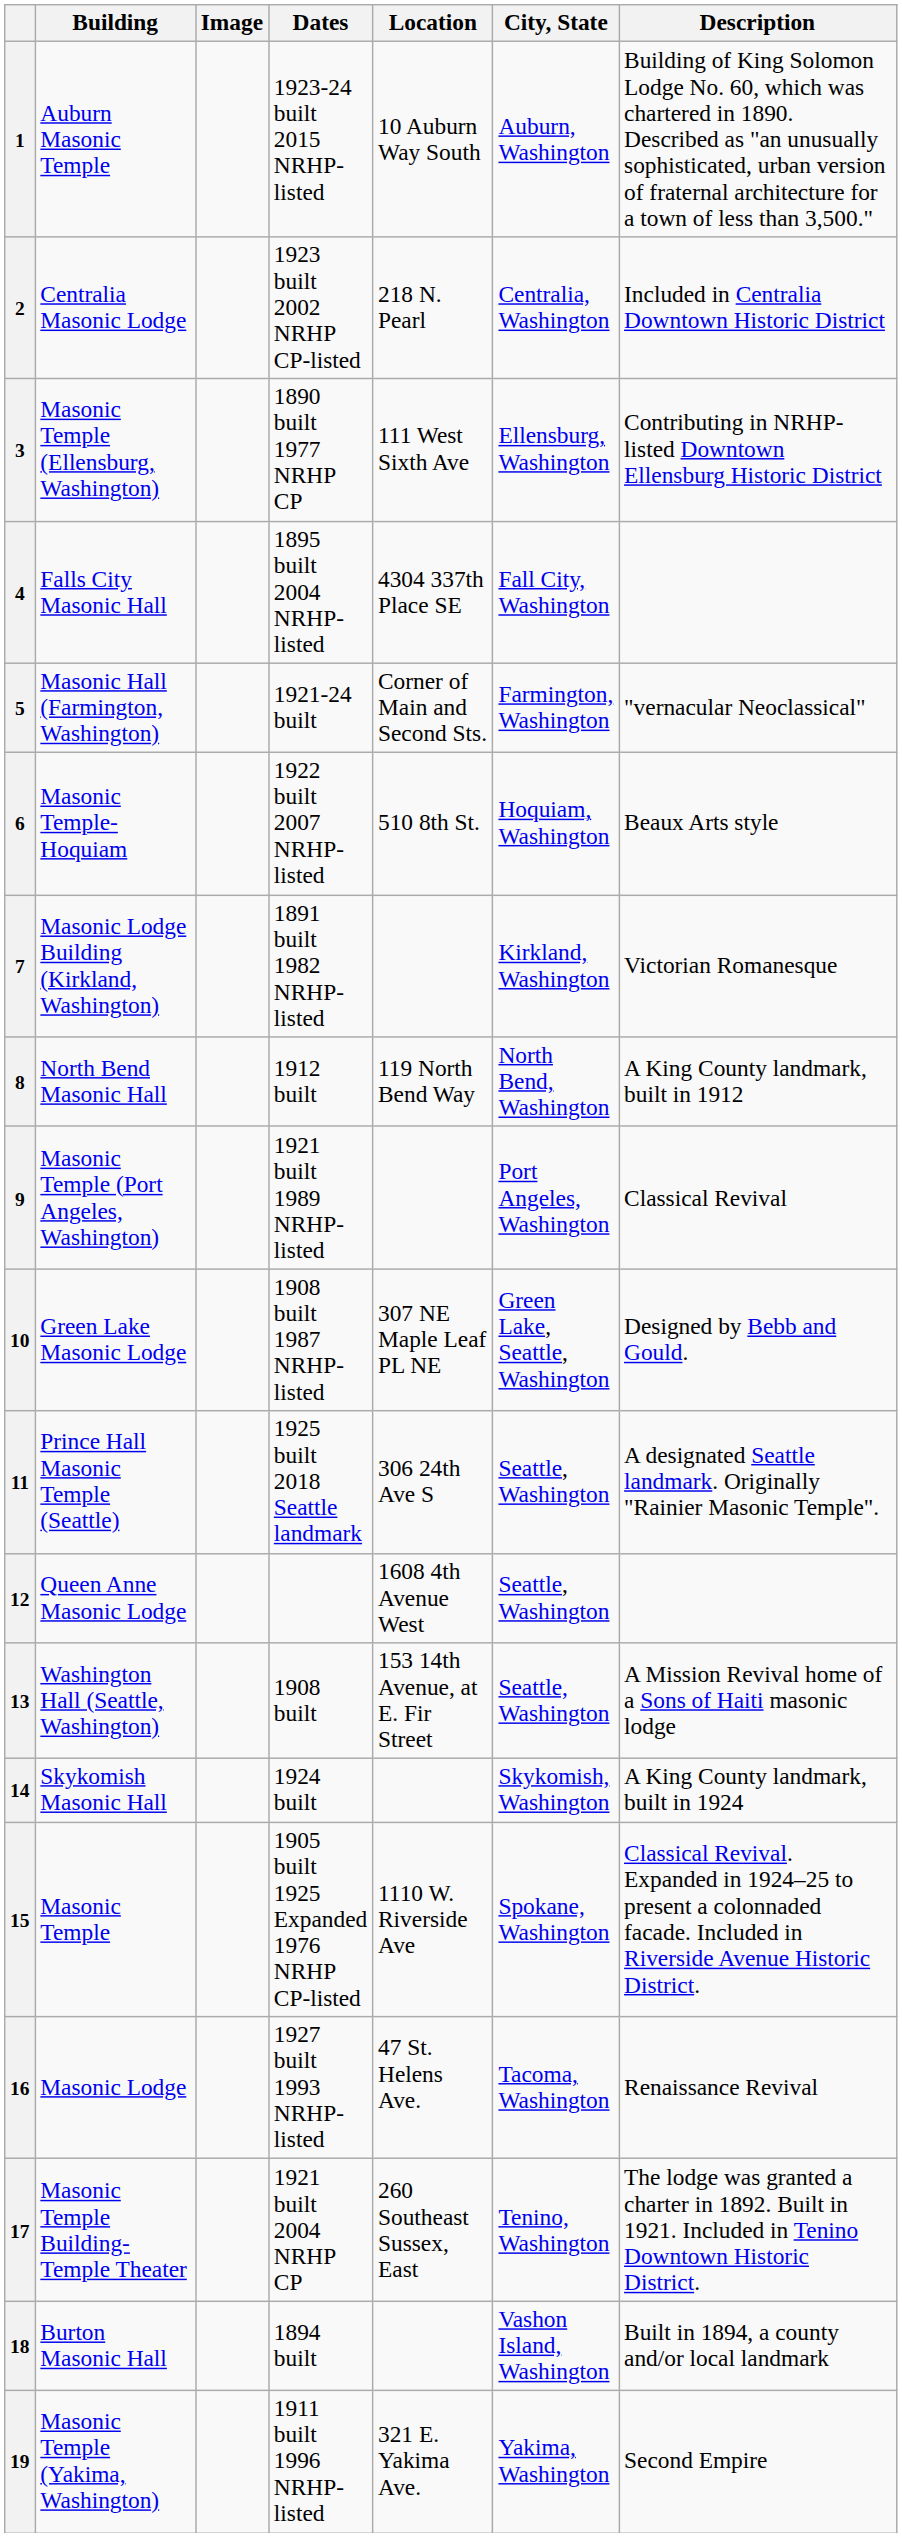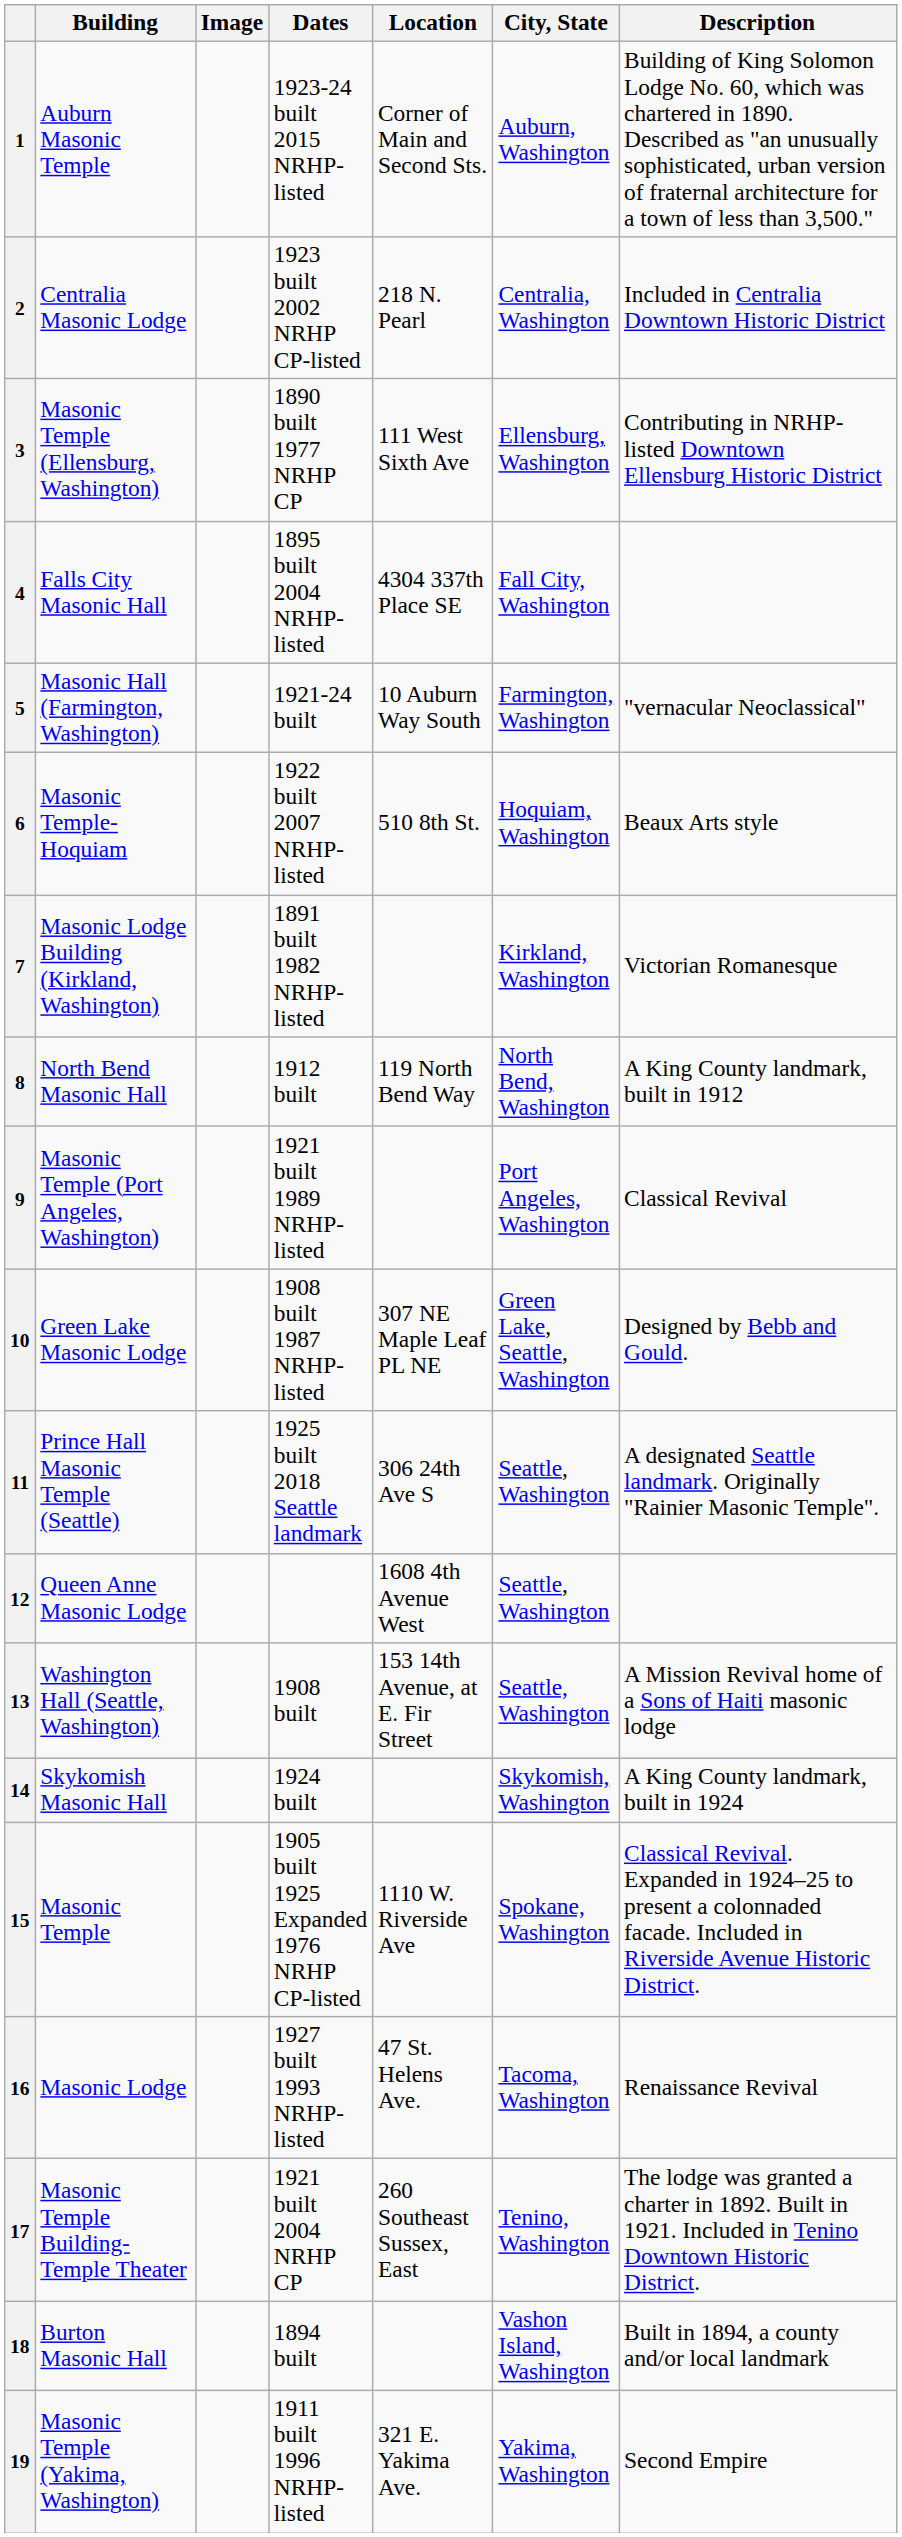(429, 138) 10 Auburn Way South -> (433, 138) Corner of Main and Second Sts.
(433, 707) Corner of Main and Second Sts. -> (429, 707) 10 Auburn Way South
